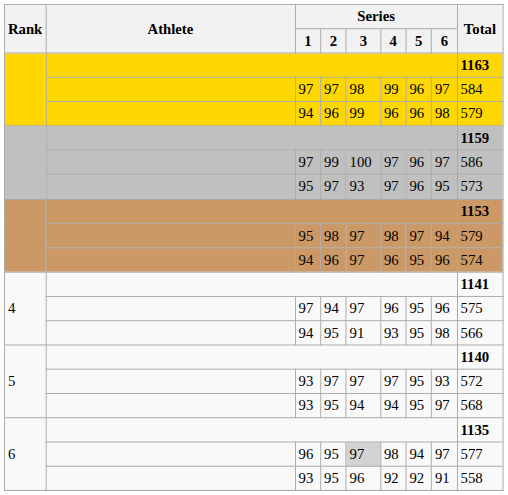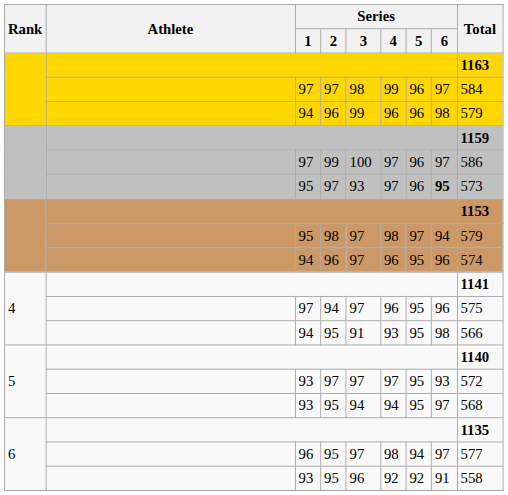(442, 187) normal -> (442, 187) bold
(357, 454) lightgrey background -> (357, 454) no background
